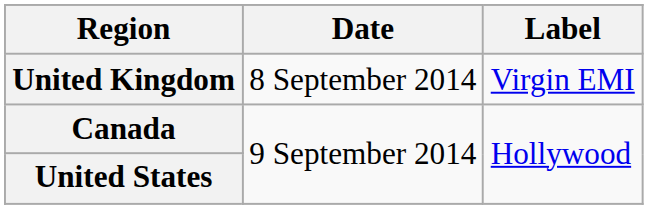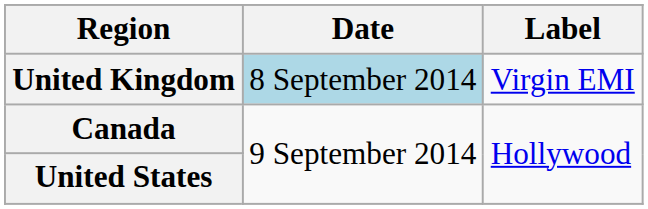(363, 78) no background -> (363, 78) lightblue background
